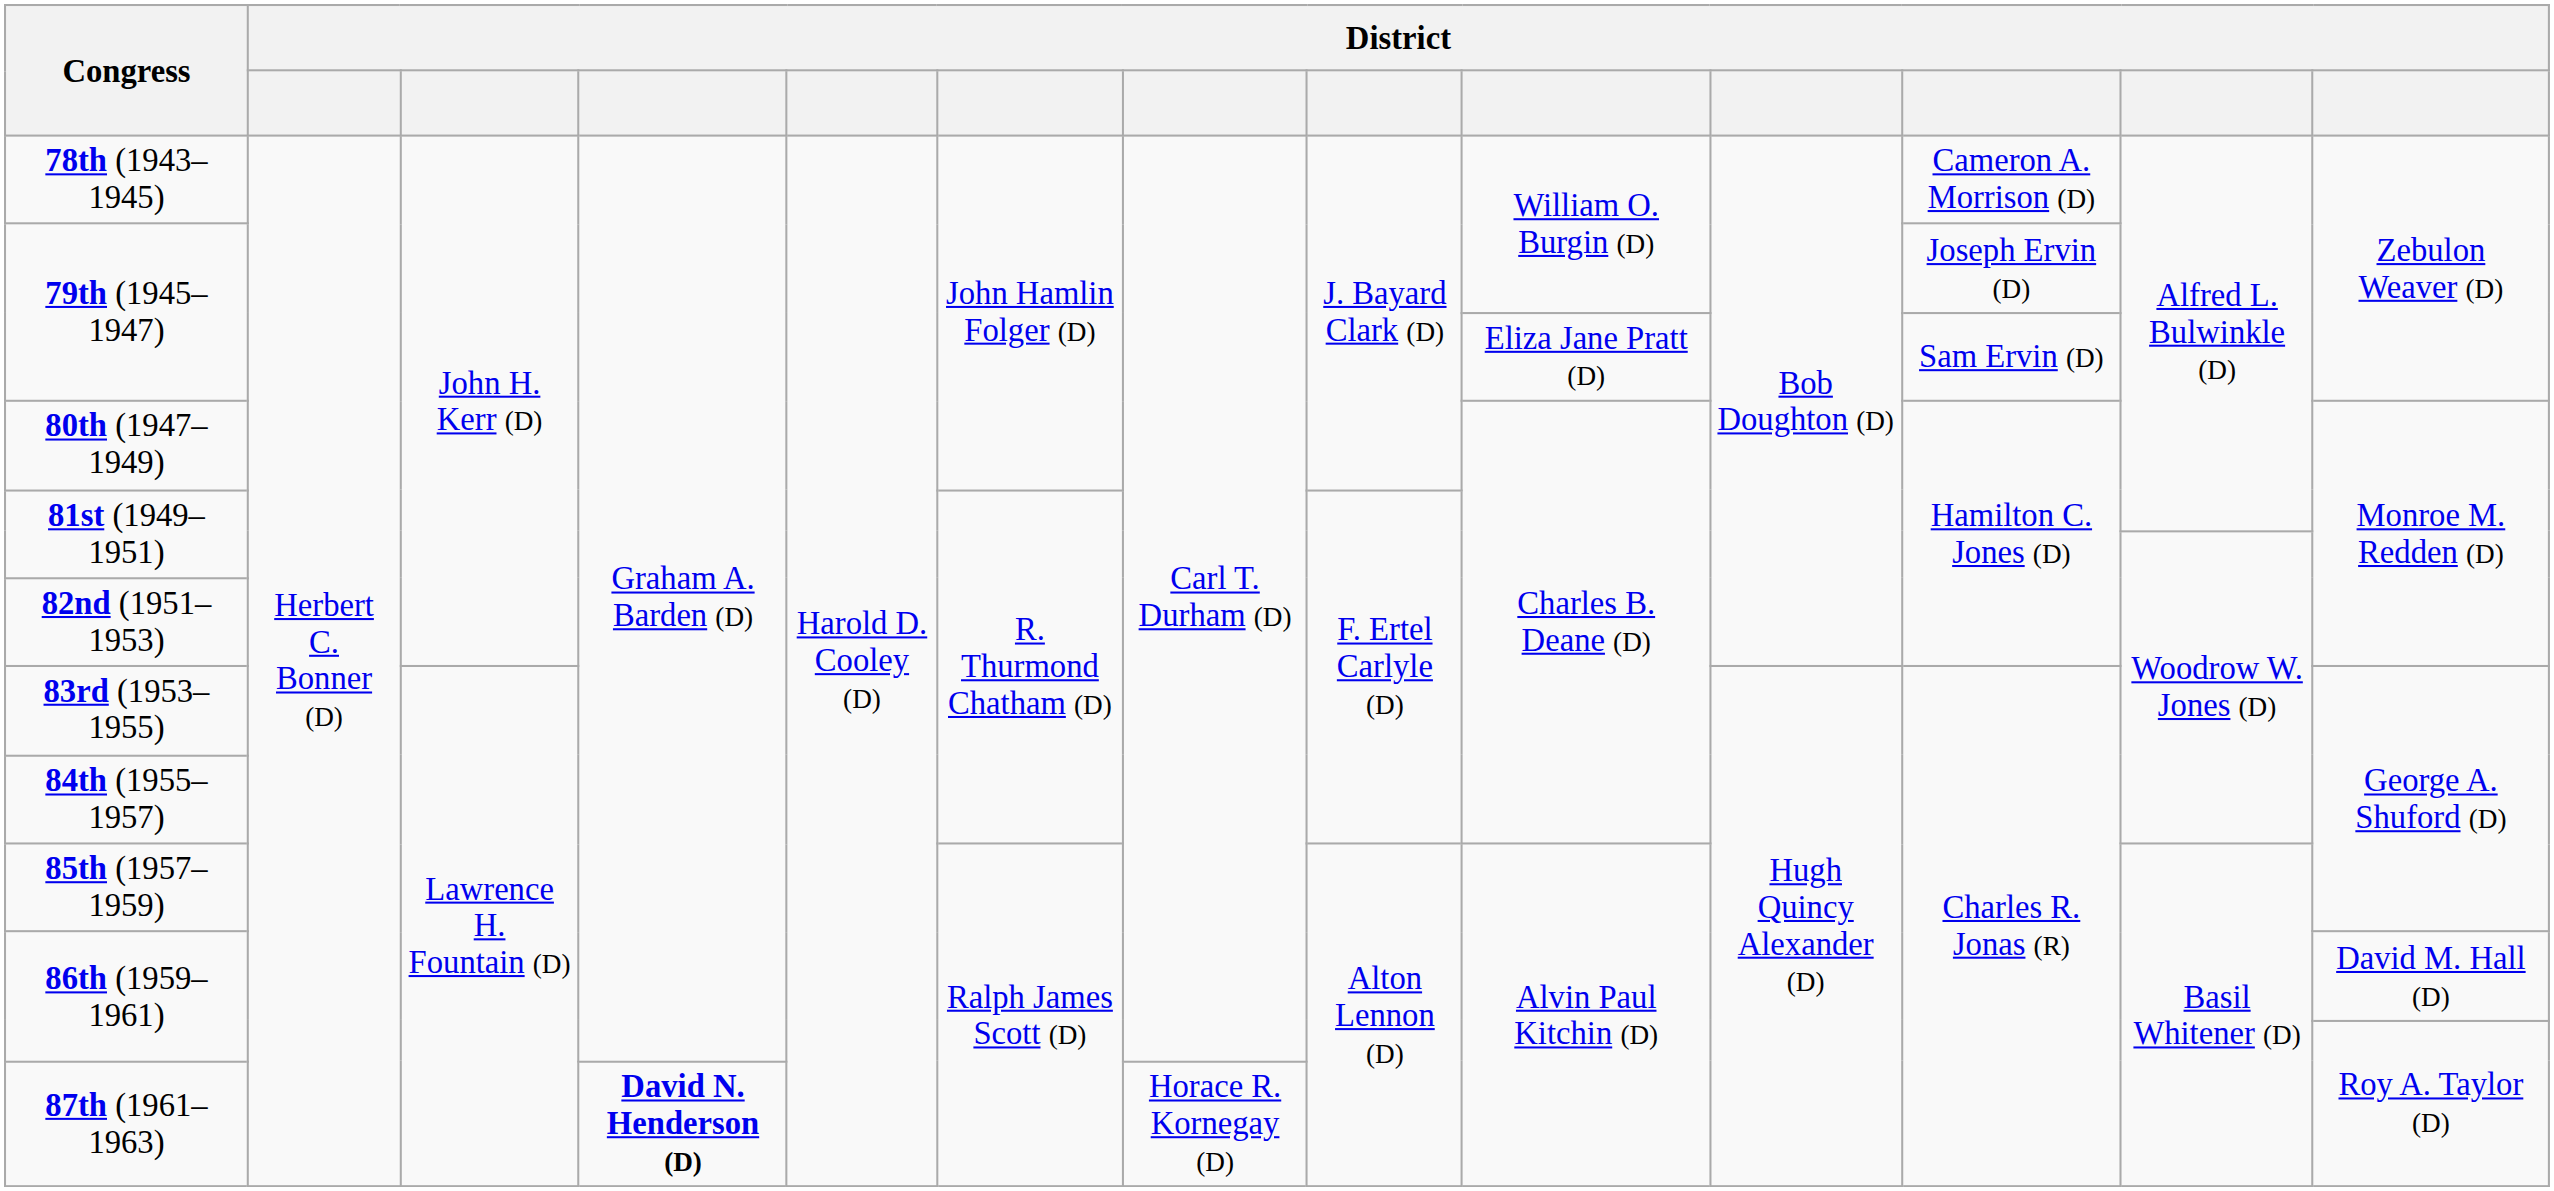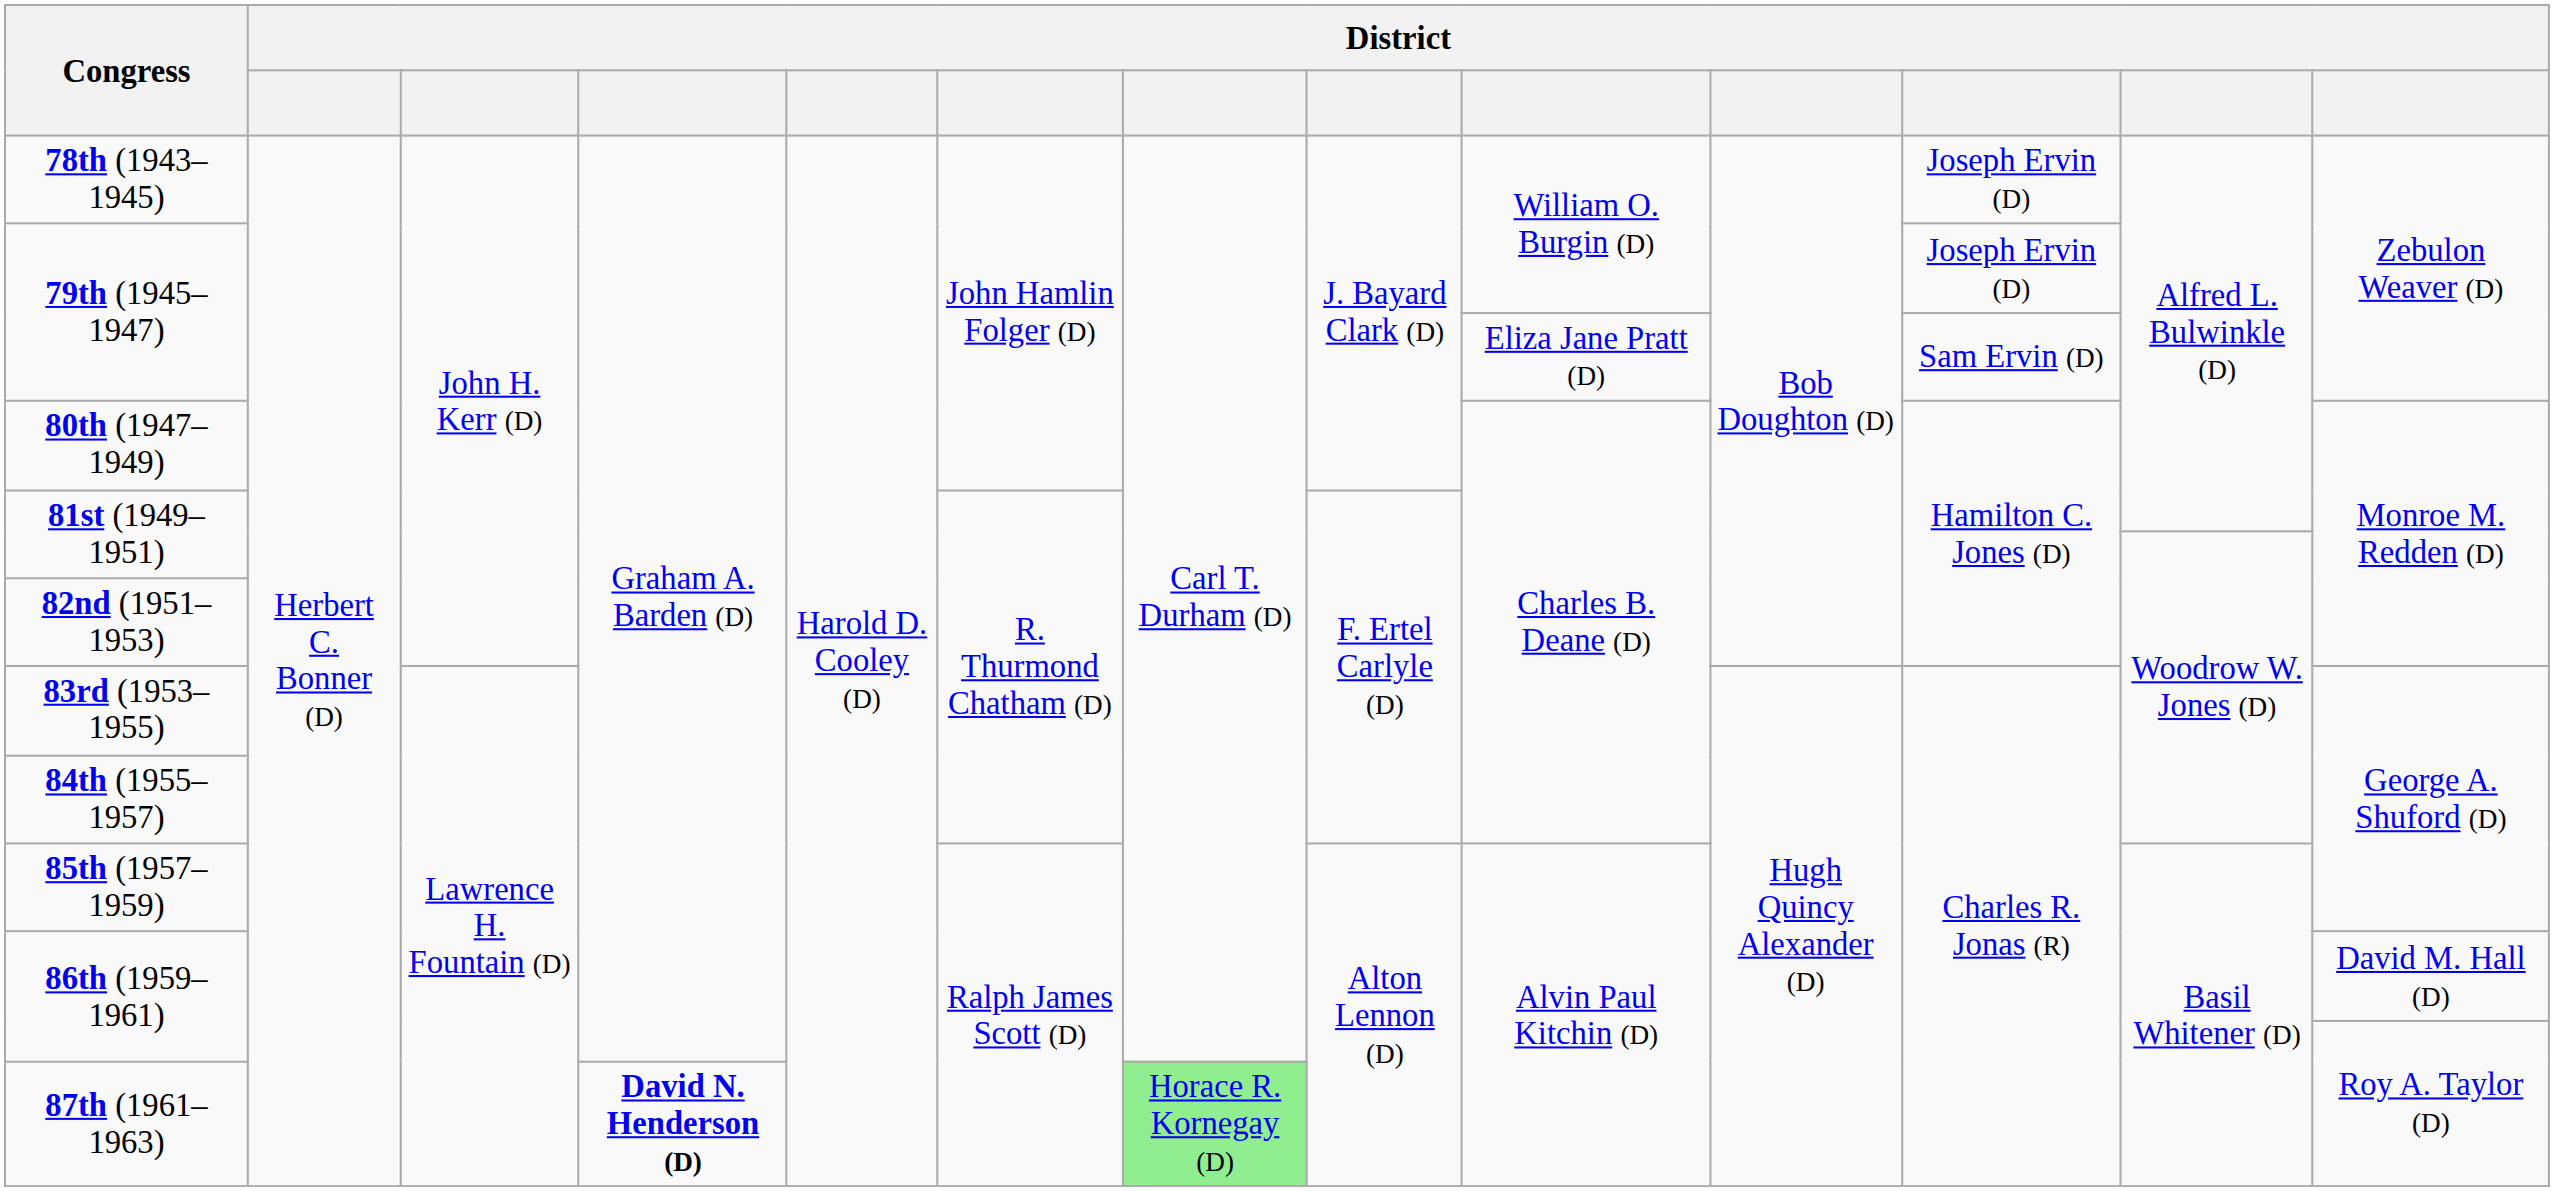(2011, 179) Cameron A. Morrison (D) -> (2011, 179) Joseph Ervin (D)
(1215, 1123) no background -> (1215, 1123) lightgreen background
